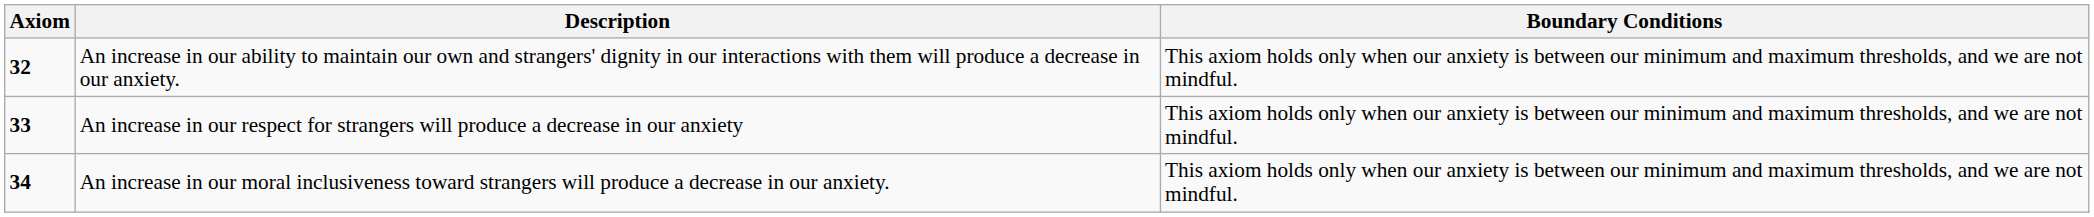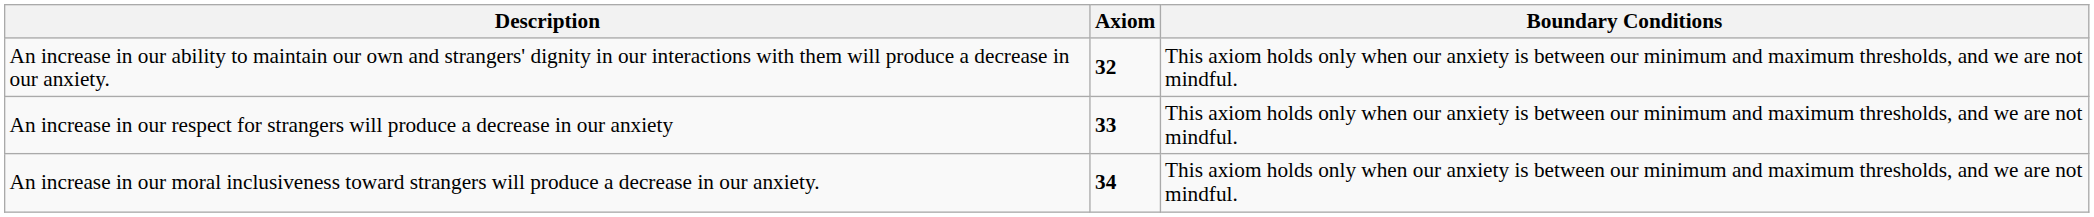columns swapped: (40, 21) <-> (617, 21)
